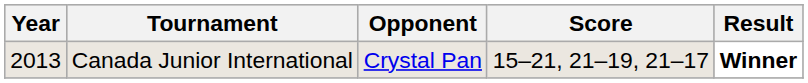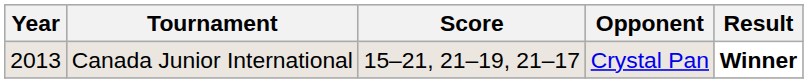columns swapped: (423, 23) <-> (601, 23)
